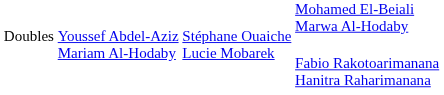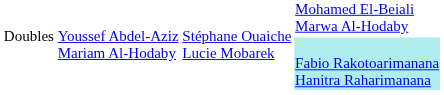(367, 72) no background -> (367, 72) paleturquoise background
